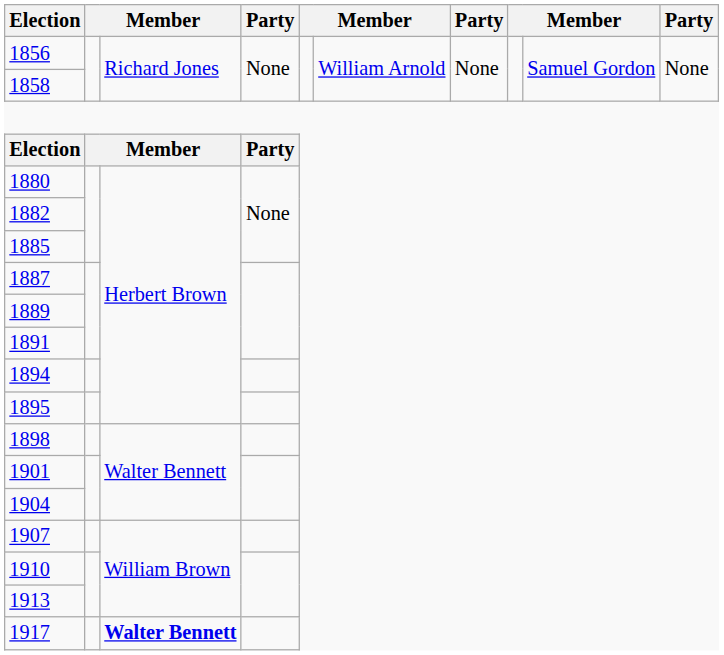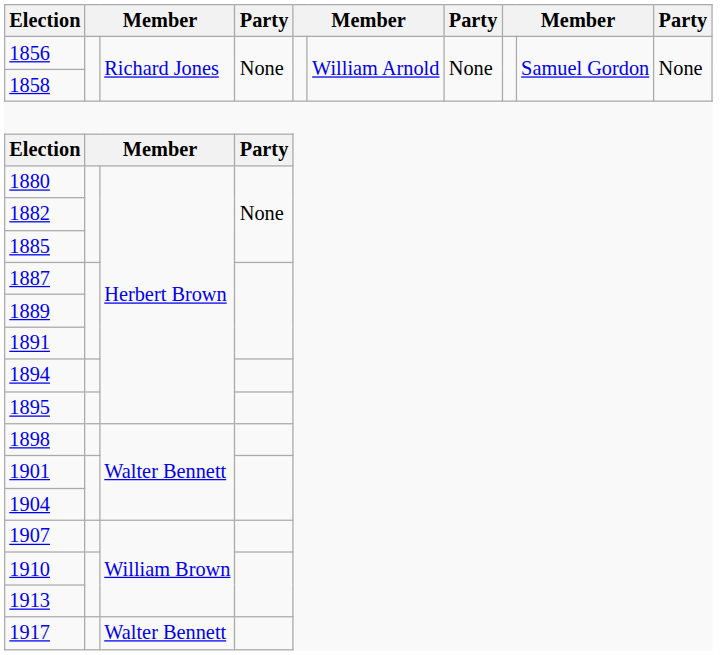(170, 632) bold -> (165, 632) normal
